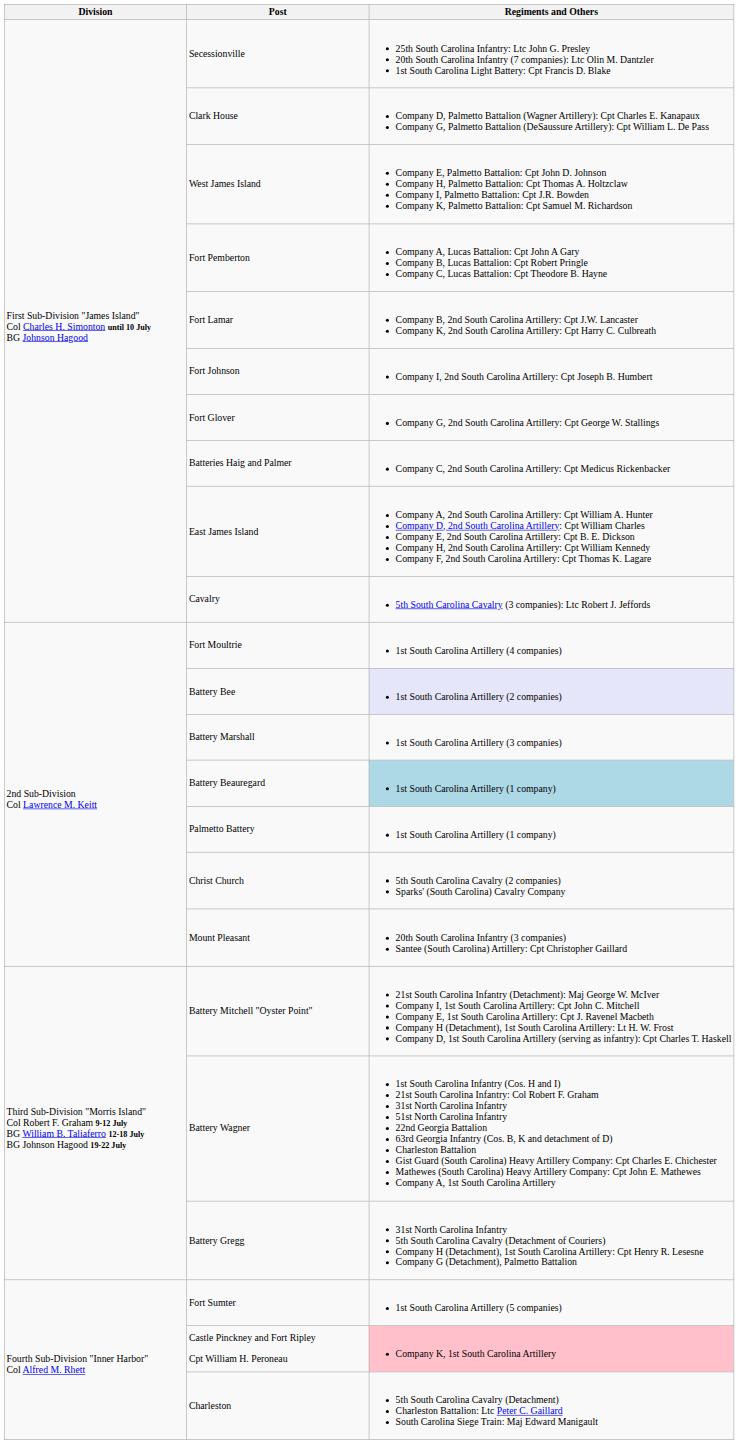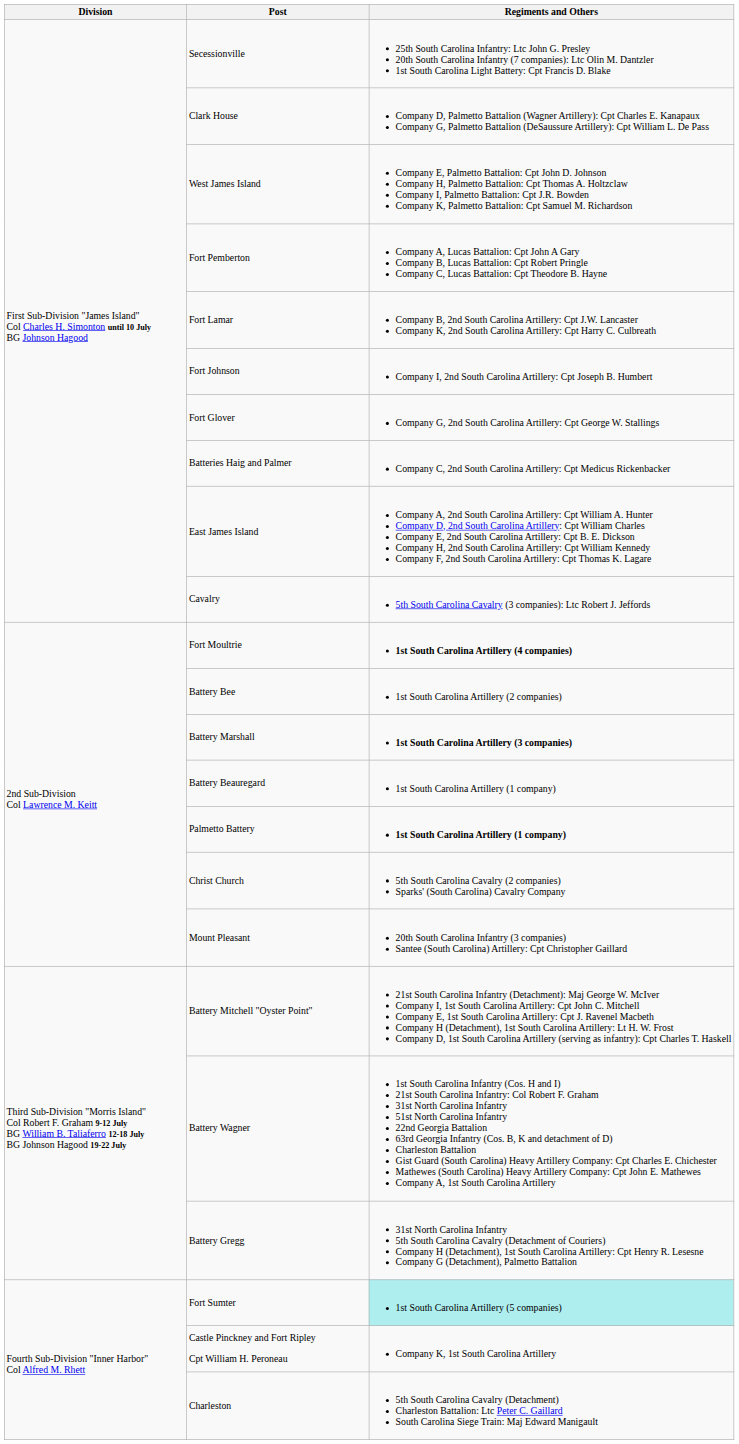(551, 651) normal -> (551, 651) bold
(551, 697) lavender background -> (551, 697) no background
(551, 743) normal -> (551, 743) bold
(551, 789) lightblue background -> (551, 789) no background
(551, 835) normal -> (551, 835) bold
(551, 1308) no background -> (551, 1308) paleturquoise background
(551, 1354) pink background -> (551, 1354) no background
